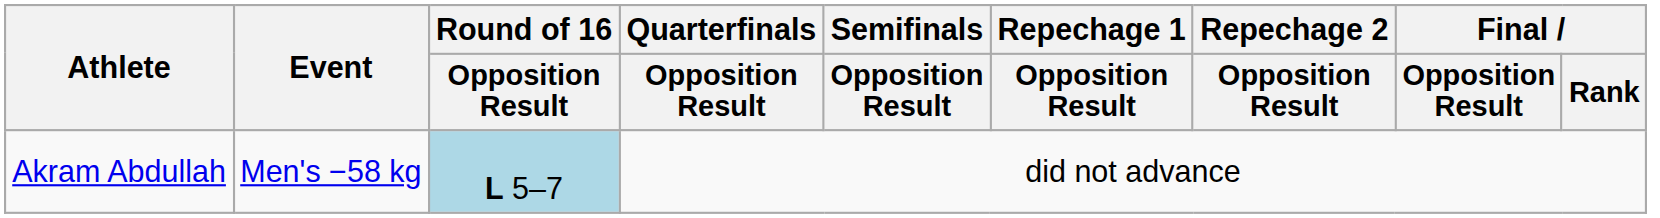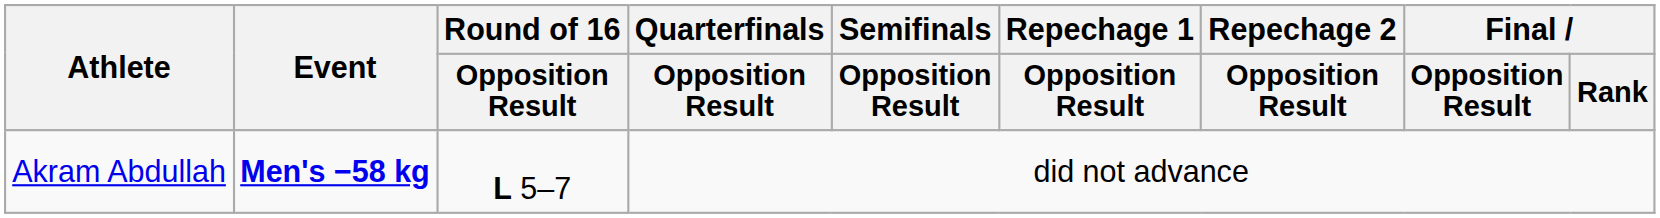(331, 172) normal -> (335, 172) bold
(524, 189) lightblue background -> (532, 189) no background
